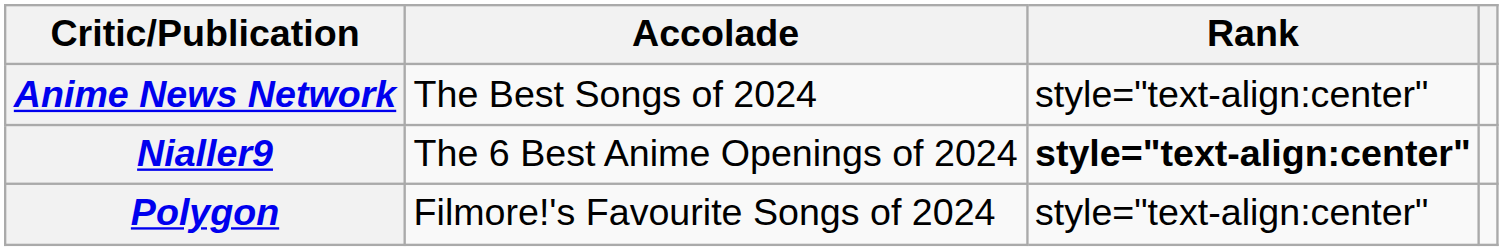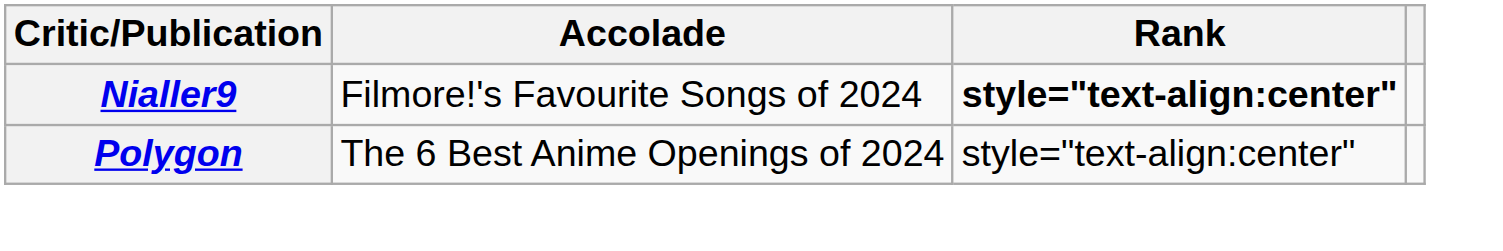- row: (205, 93)
(716, 153) The 6 Best Anime Openings of 2024 -> (631, 93) Filmore!'s Favourite Songs of 2024
(705, 213) Filmore!'s Favourite Songs of 2024 -> (642, 153) The 6 Best Anime Openings of 2024
